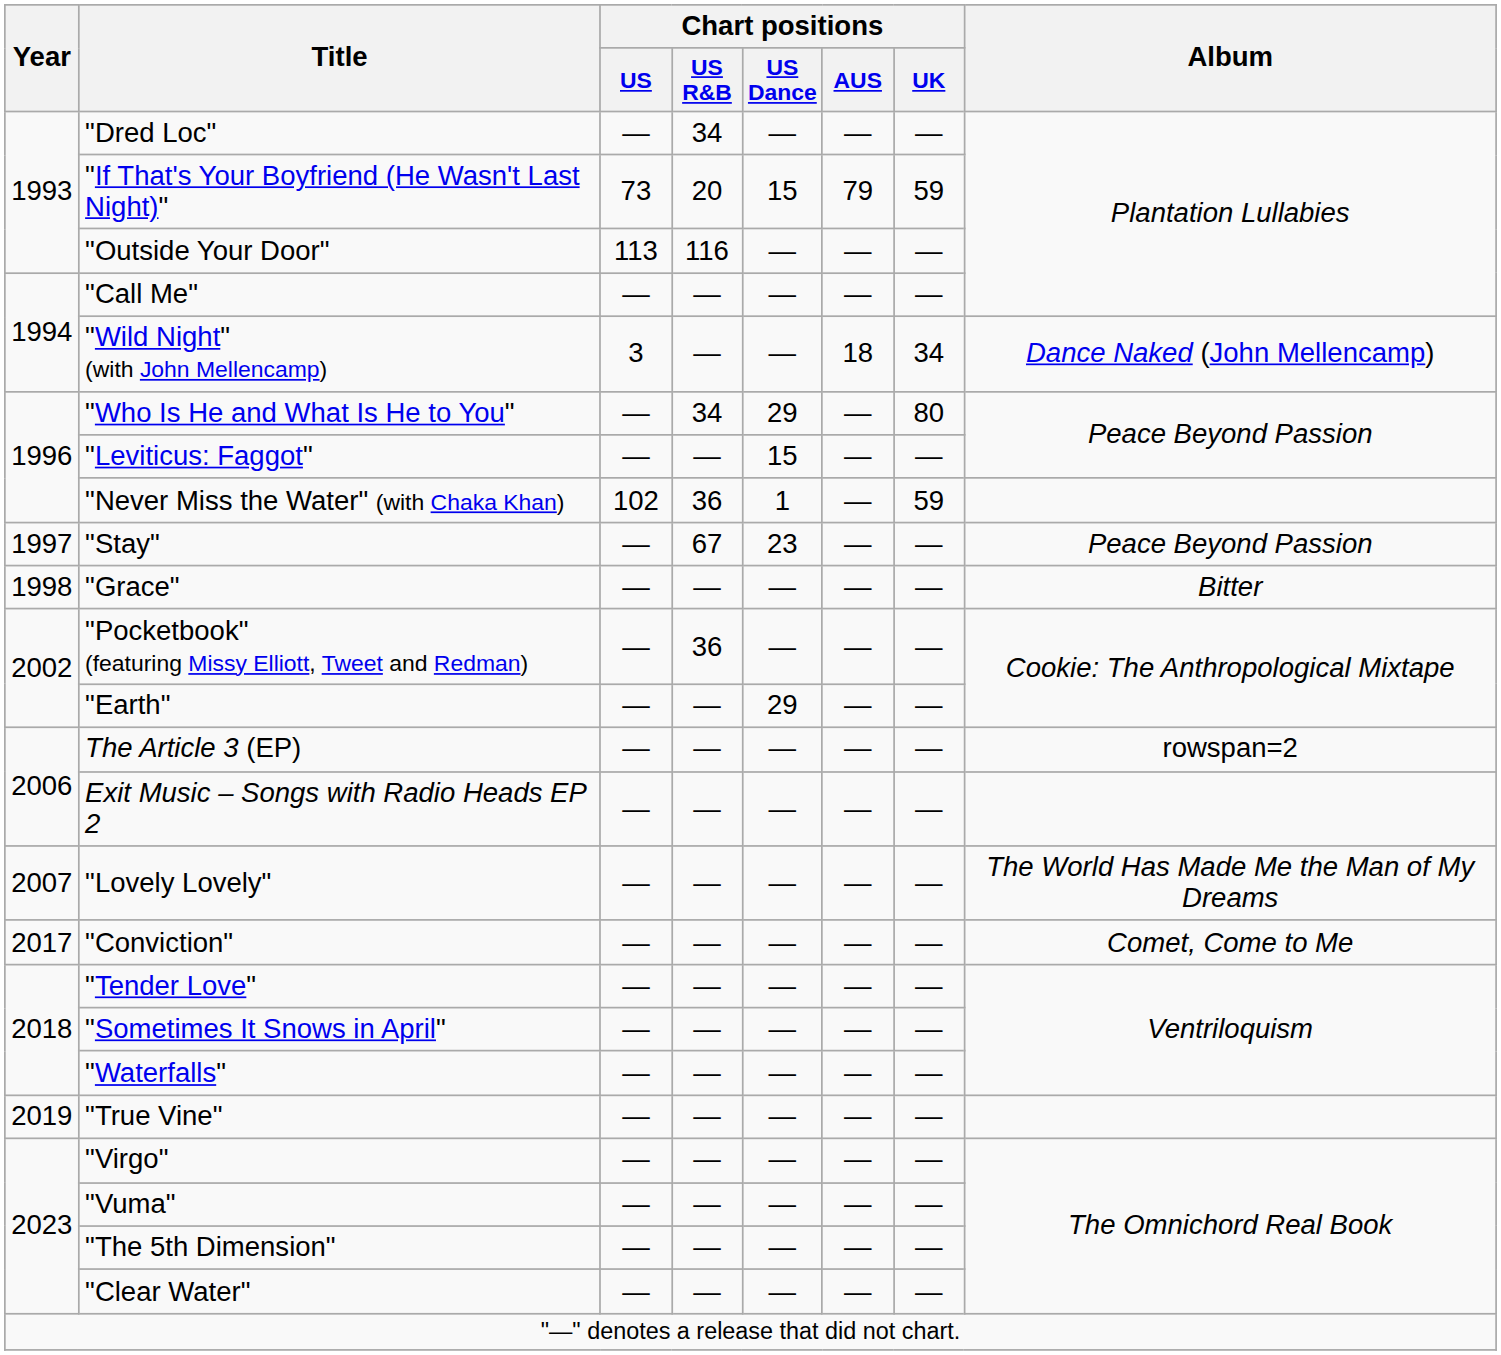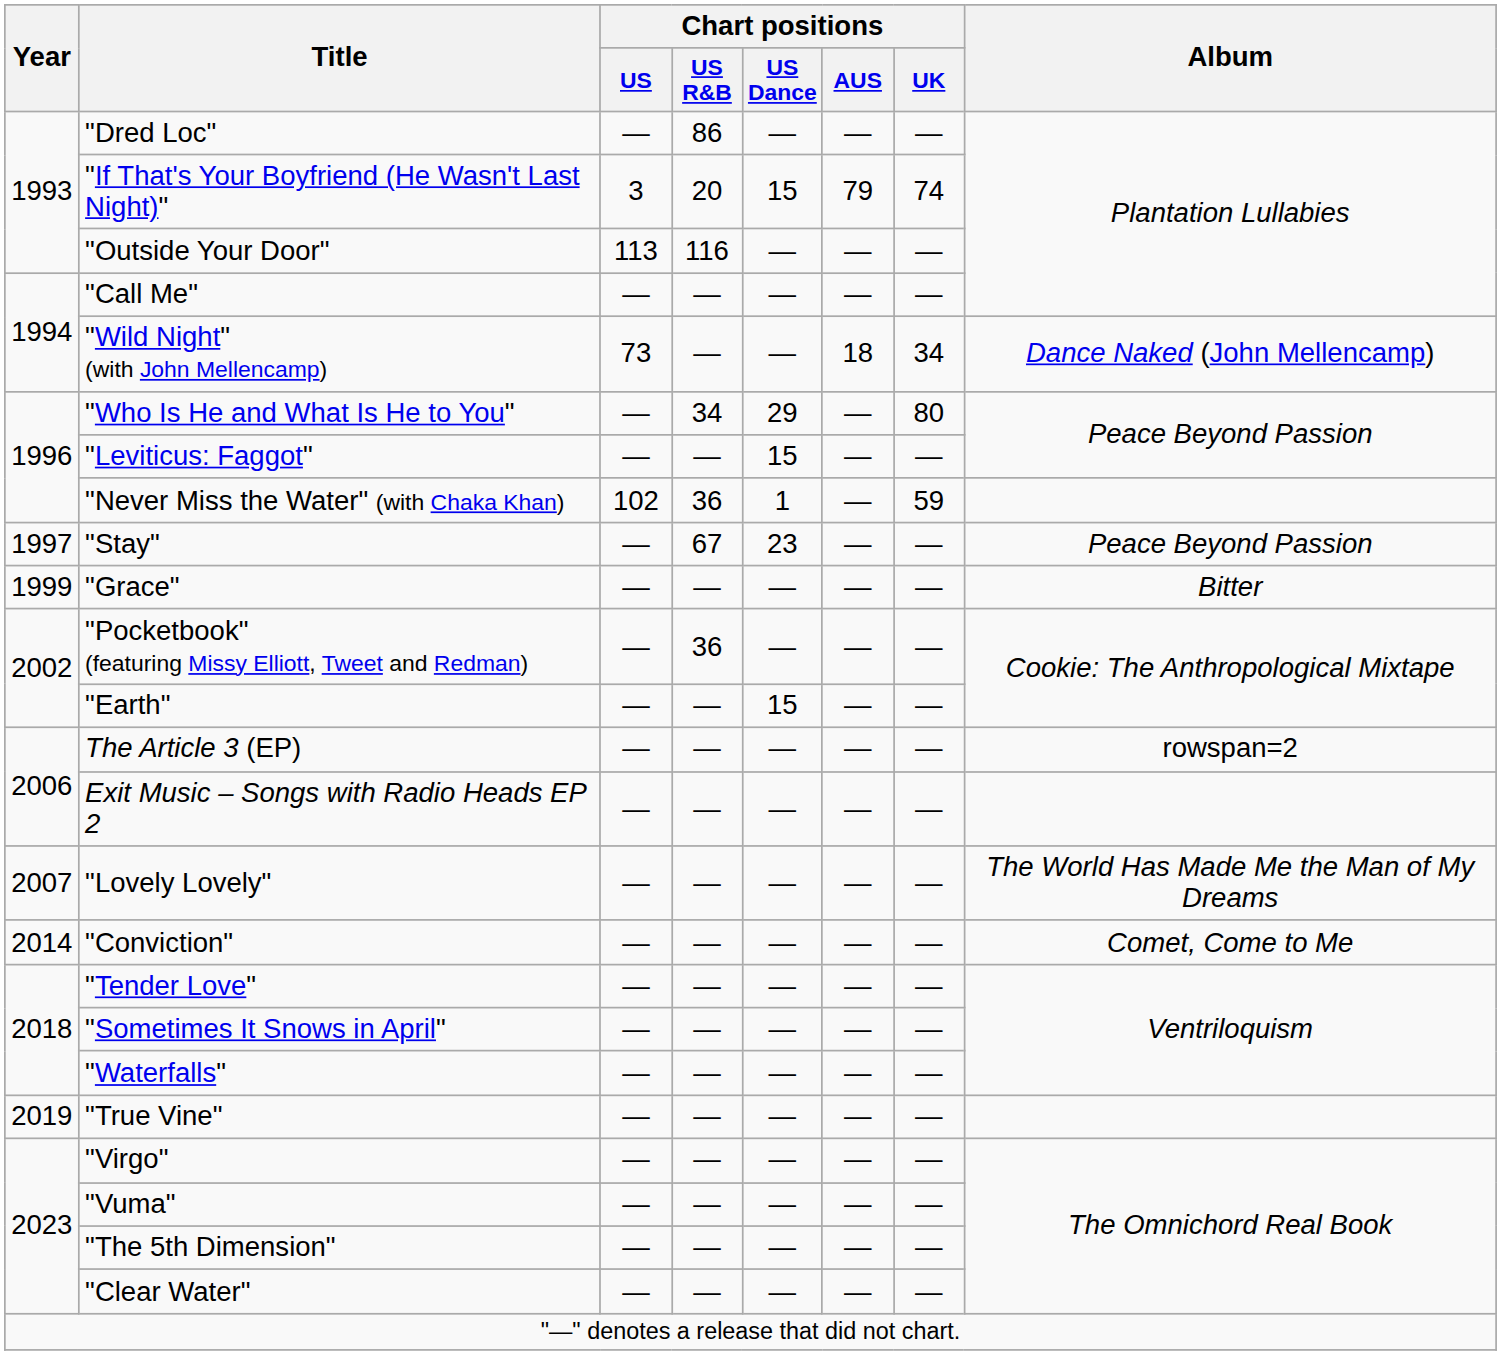(707, 132) 34 -> (707, 132) 86
(636, 191) 73 -> (636, 191) 3
(929, 191) 59 -> (929, 191) 74
(636, 353) 3 -> (636, 353) 73
(42, 587) 1998 -> (42, 587) 1999
(782, 705) 29 -> (782, 705) 15
(42, 941) 2017 -> (42, 941) 2014
